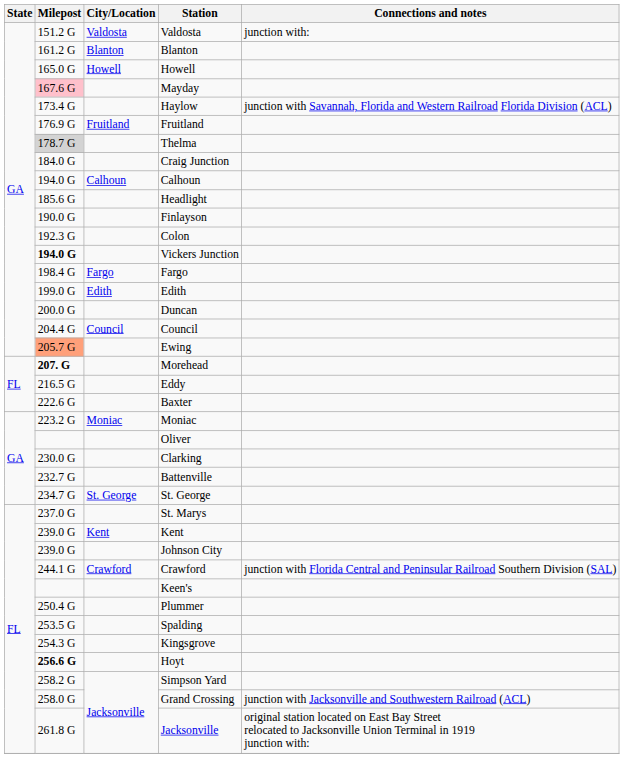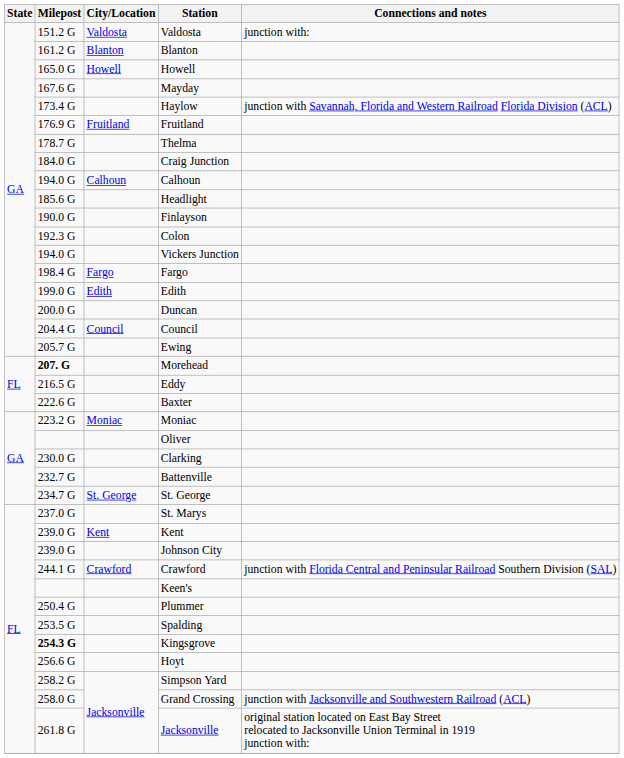(57, 87) pink background -> (57, 87) no background
(57, 143) lightgrey background -> (57, 143) no background
(57, 254) bold -> (57, 254) normal
(57, 347) lightsalmon background -> (57, 347) no background
(57, 643) normal -> (57, 643) bold
(57, 662) bold -> (57, 662) normal
